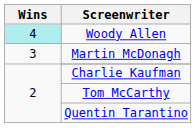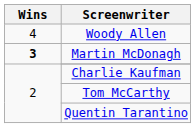(33, 34) paleturquoise background -> (33, 34) no background
(33, 54) normal -> (33, 54) bold
